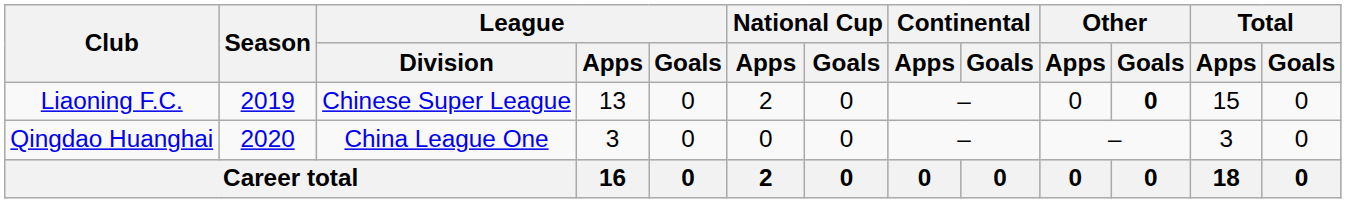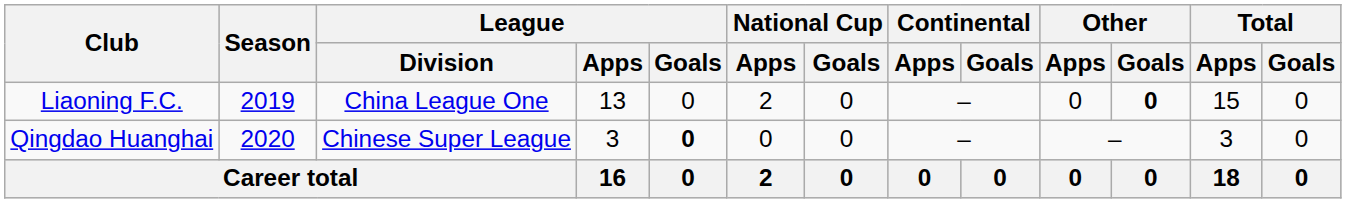(447, 100) Chinese Super League -> (447, 100) China League One
(447, 139) China League One -> (447, 139) Chinese Super League
(688, 139) normal -> (688, 139) bold
